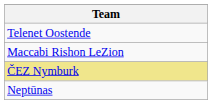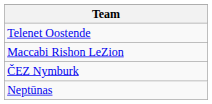(43, 71) khaki background -> (43, 71) no background
